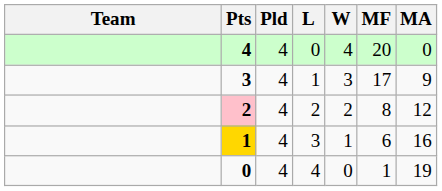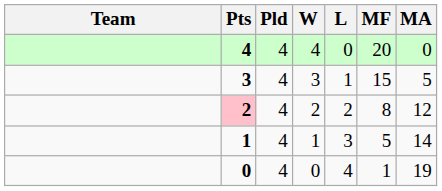columns swapped: (341, 19) <-> (308, 19)
(382, 79) 17 -> (382, 79) 15
(427, 79) 9 -> (427, 79) 5
(247, 140) gold background -> (247, 140) no background
(386, 140) 6 -> (386, 140) 5
(422, 140) 16 -> (422, 140) 14
